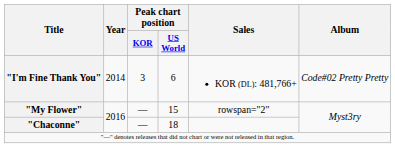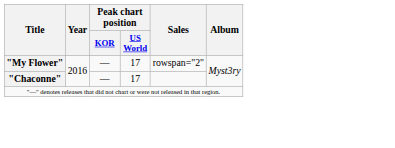- row: (54, 78)
(173, 109) 15 -> (135, 63) 17
(173, 125) 18 -> (135, 79) 17
